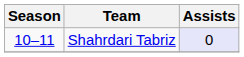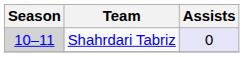(34, 39) no background -> (34, 39) lightgrey background
